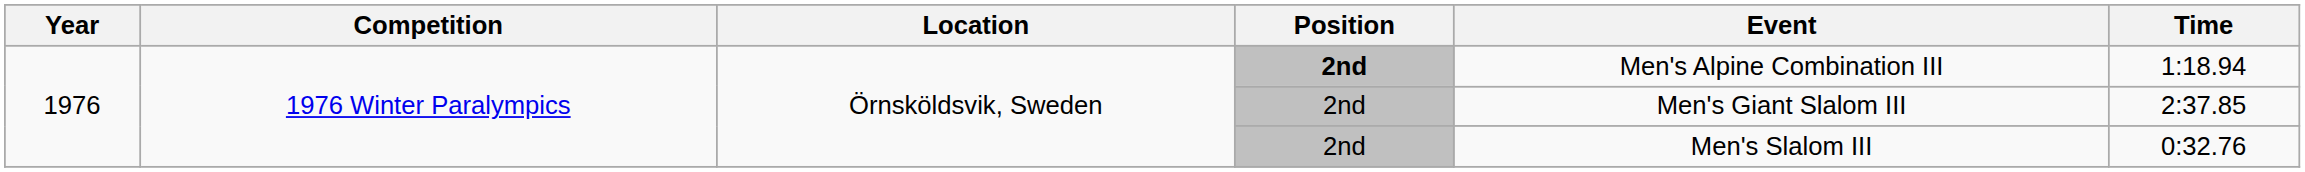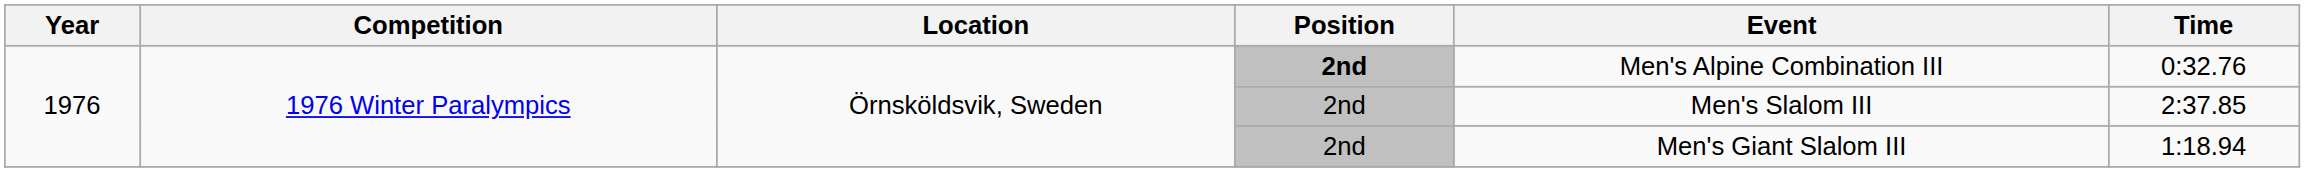(2204, 66) 1:18.94 -> (2204, 66) 0:32.76
(1782, 107) Men's Giant Slalom III -> (1782, 107) Men's Slalom III
(1782, 147) Men's Slalom III -> (1782, 147) Men's Giant Slalom III
(2204, 147) 0:32.76 -> (2204, 147) 1:18.94
